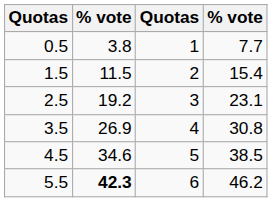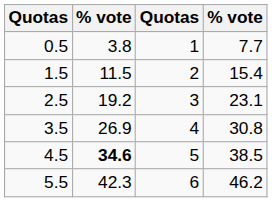(115, 155) normal -> (115, 155) bold
(115, 182) bold -> (115, 182) normal
